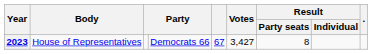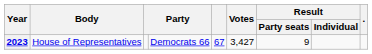(307, 42) 8 -> (307, 42) 9
